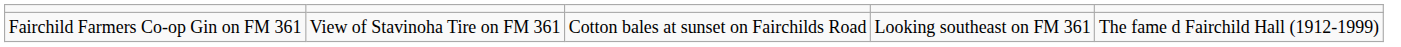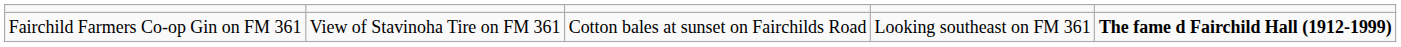(1239, 26) normal -> (1245, 26) bold
